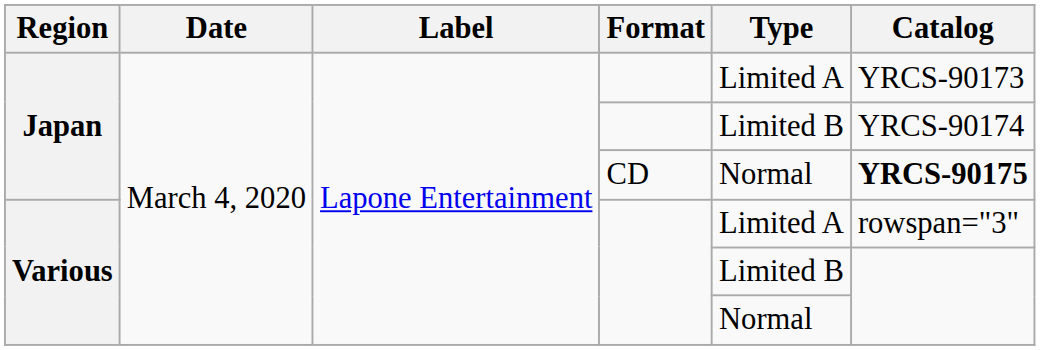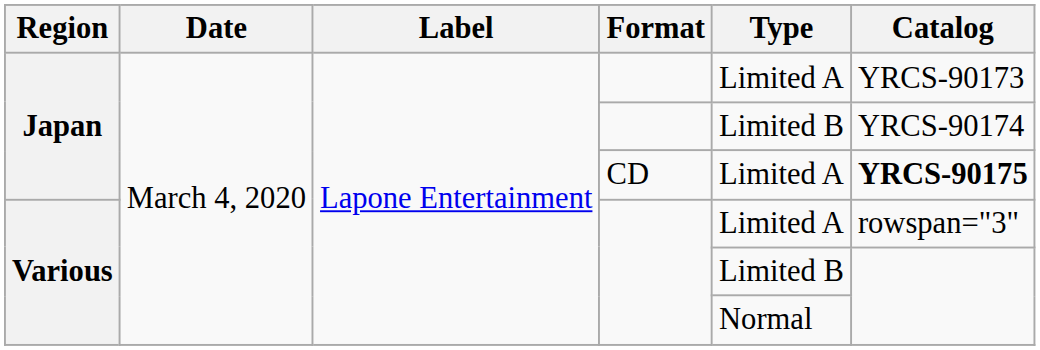(766, 174) Normal -> (781, 174) Limited A
